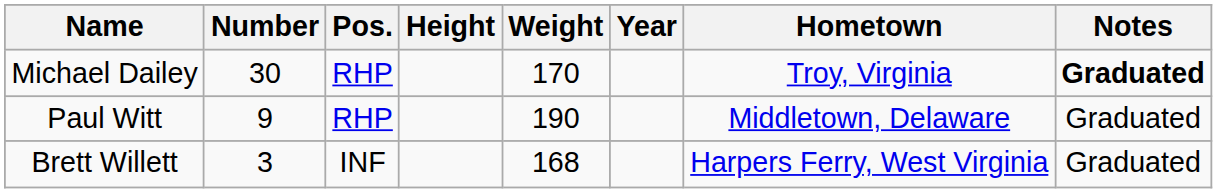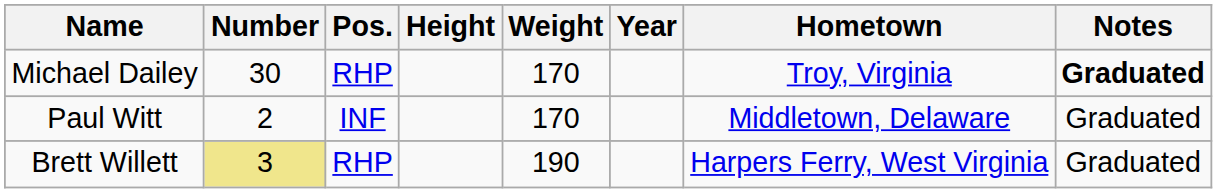(265, 118) 9 -> (265, 118) 2
(363, 118) RHP -> (363, 118) INF
(556, 118) 190 -> (556, 118) 170
(265, 163) no background -> (265, 163) khaki background
(363, 163) INF -> (363, 163) RHP
(556, 163) 168 -> (556, 163) 190
